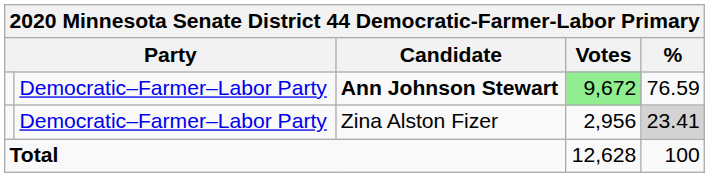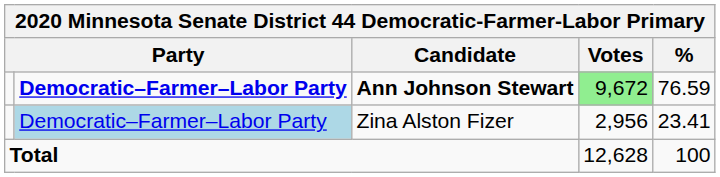(173, 88) normal -> (183, 88) bold
(173, 121) no background -> (173, 121) lightblue background
(673, 121) lightgrey background -> (684, 121) no background
